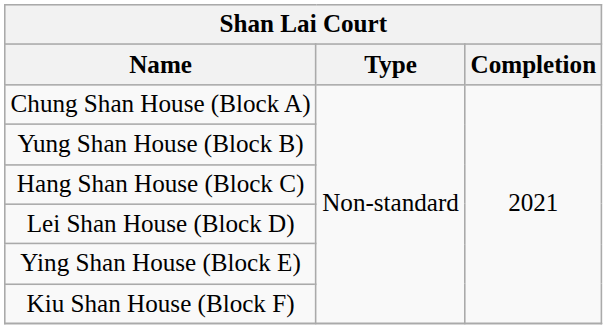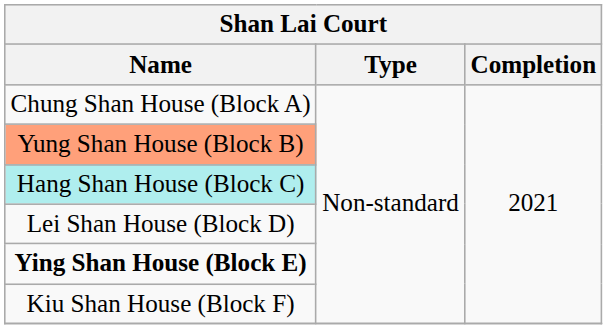(161, 143) no background -> (161, 143) lightsalmon background
(161, 183) no background -> (161, 183) paleturquoise background
(161, 263) normal -> (161, 263) bold
